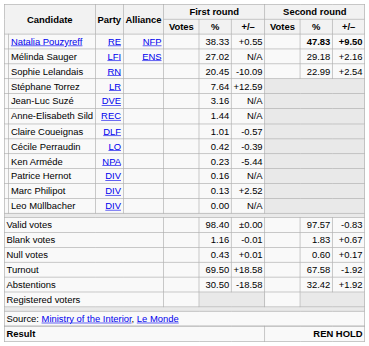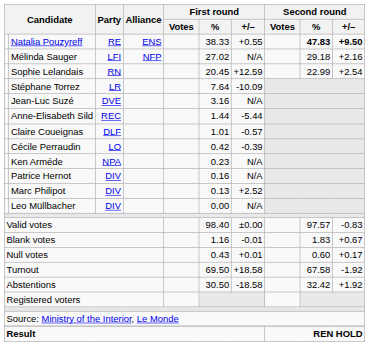(152, 42) NFP -> (152, 42) ENS
(152, 57) ENS -> (152, 57) NFP
(249, 72) -10.09 -> (248, 72) +12.59
(248, 87) +12.59 -> (249, 87) -10.09
(255, 116) N/A -> (252, 116) -5.44
(252, 161) -5.44 -> (255, 161) N/A
